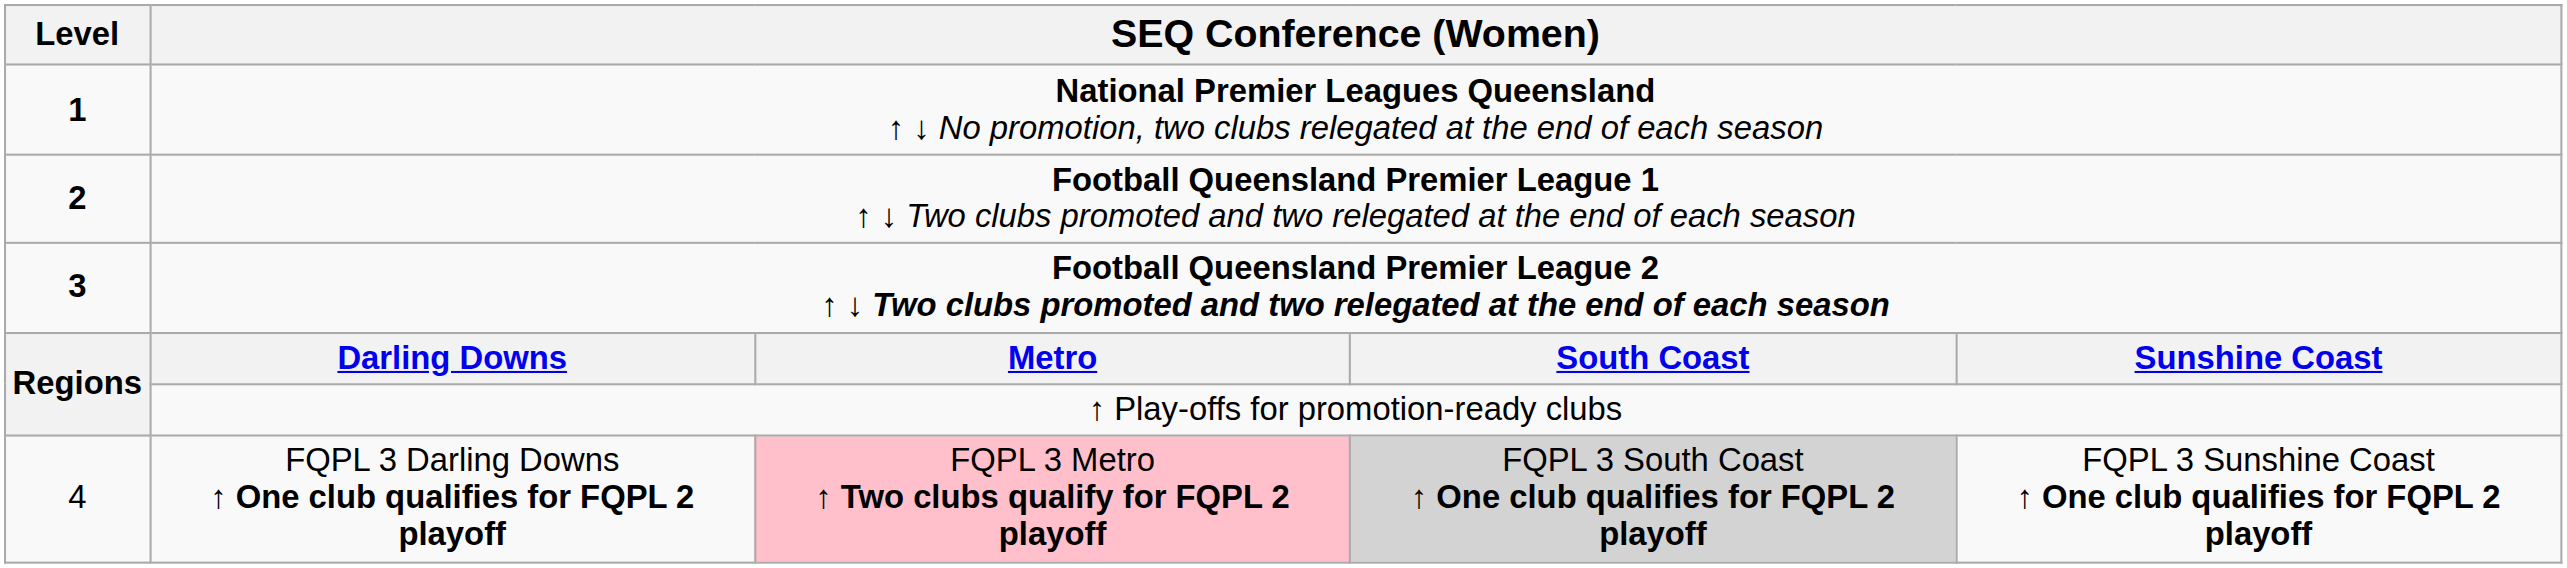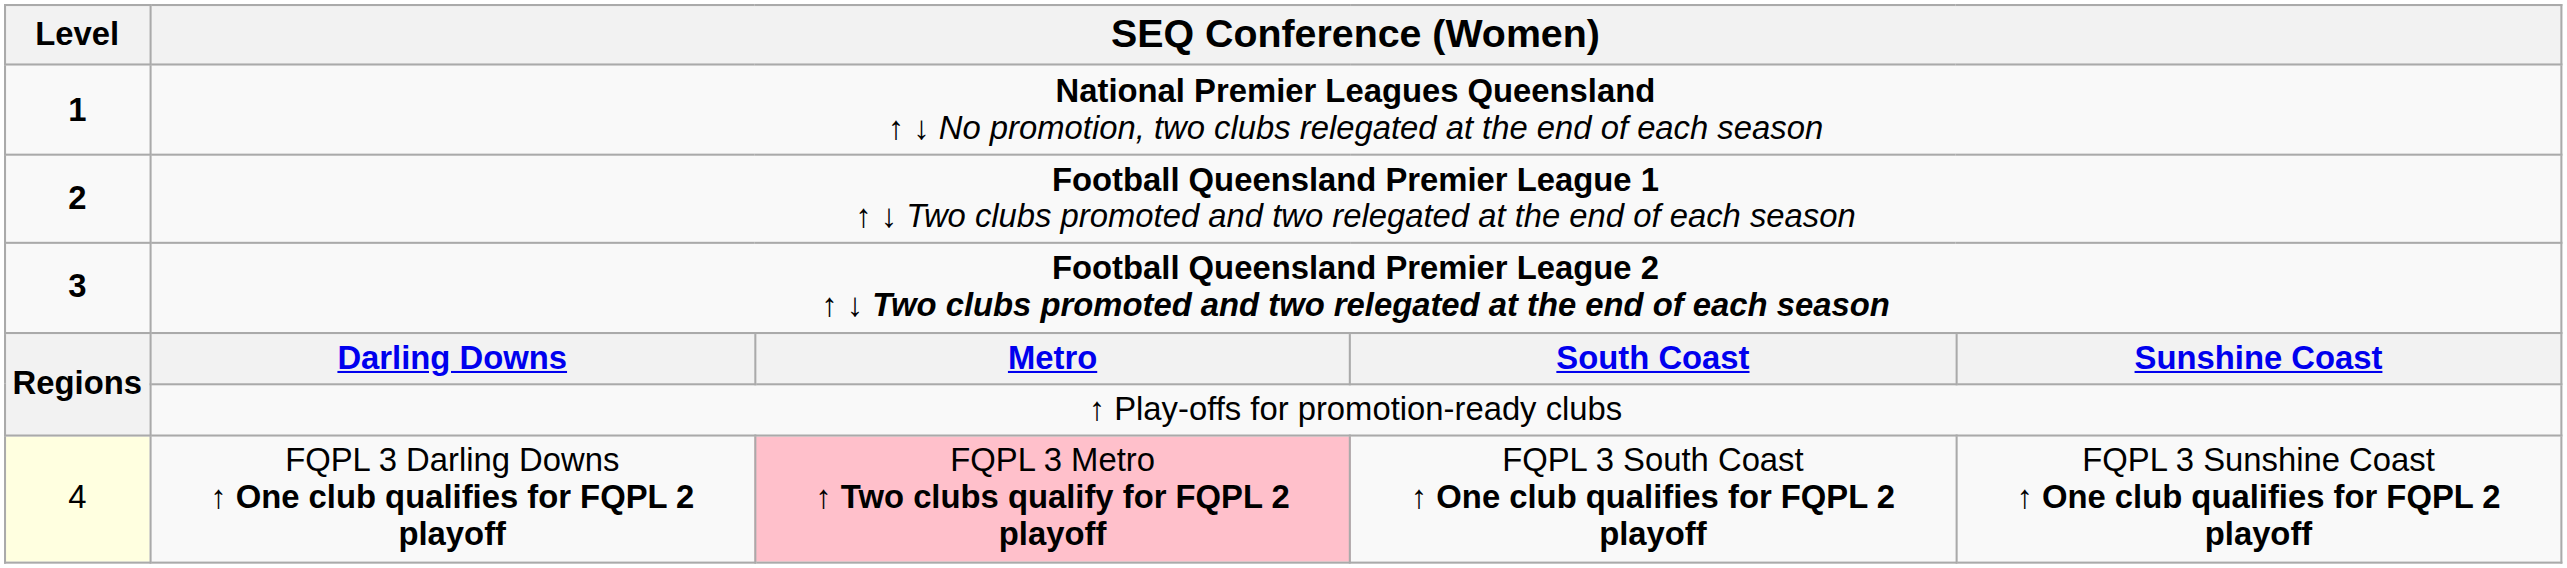(77, 498) no background -> (77, 498) lightyellow background
(1653, 498) lightgrey background -> (1653, 498) no background
